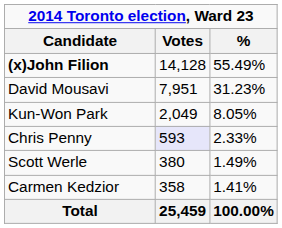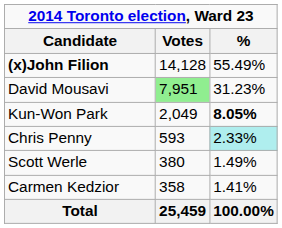(178, 89) no background -> (178, 89) lightgreen background
(235, 114) normal -> (235, 114) bold
(172, 138) lavender background -> (172, 138) no background
(235, 138) no background -> (235, 138) paleturquoise background
